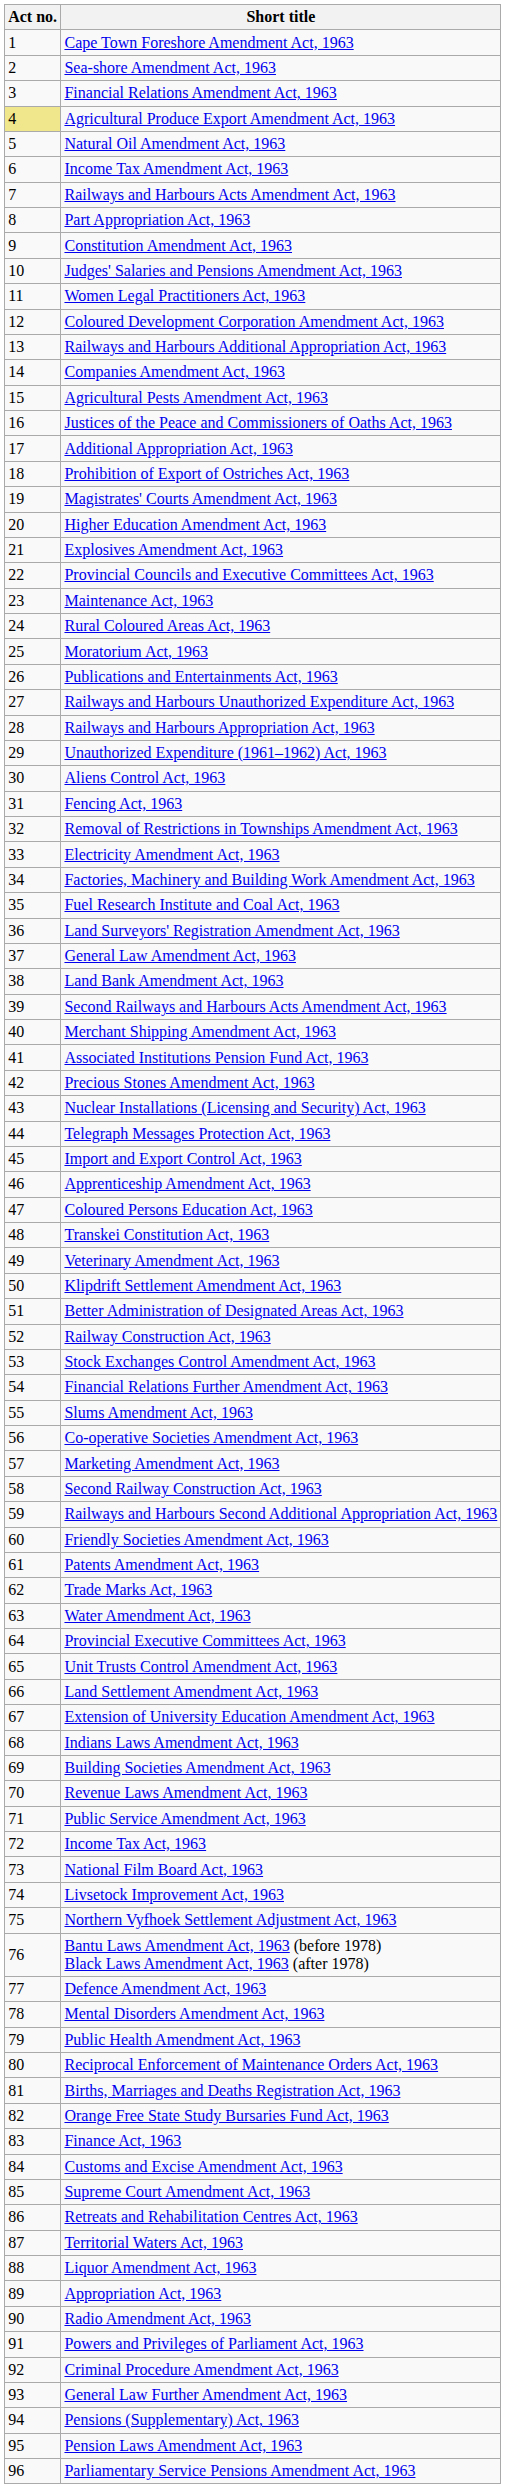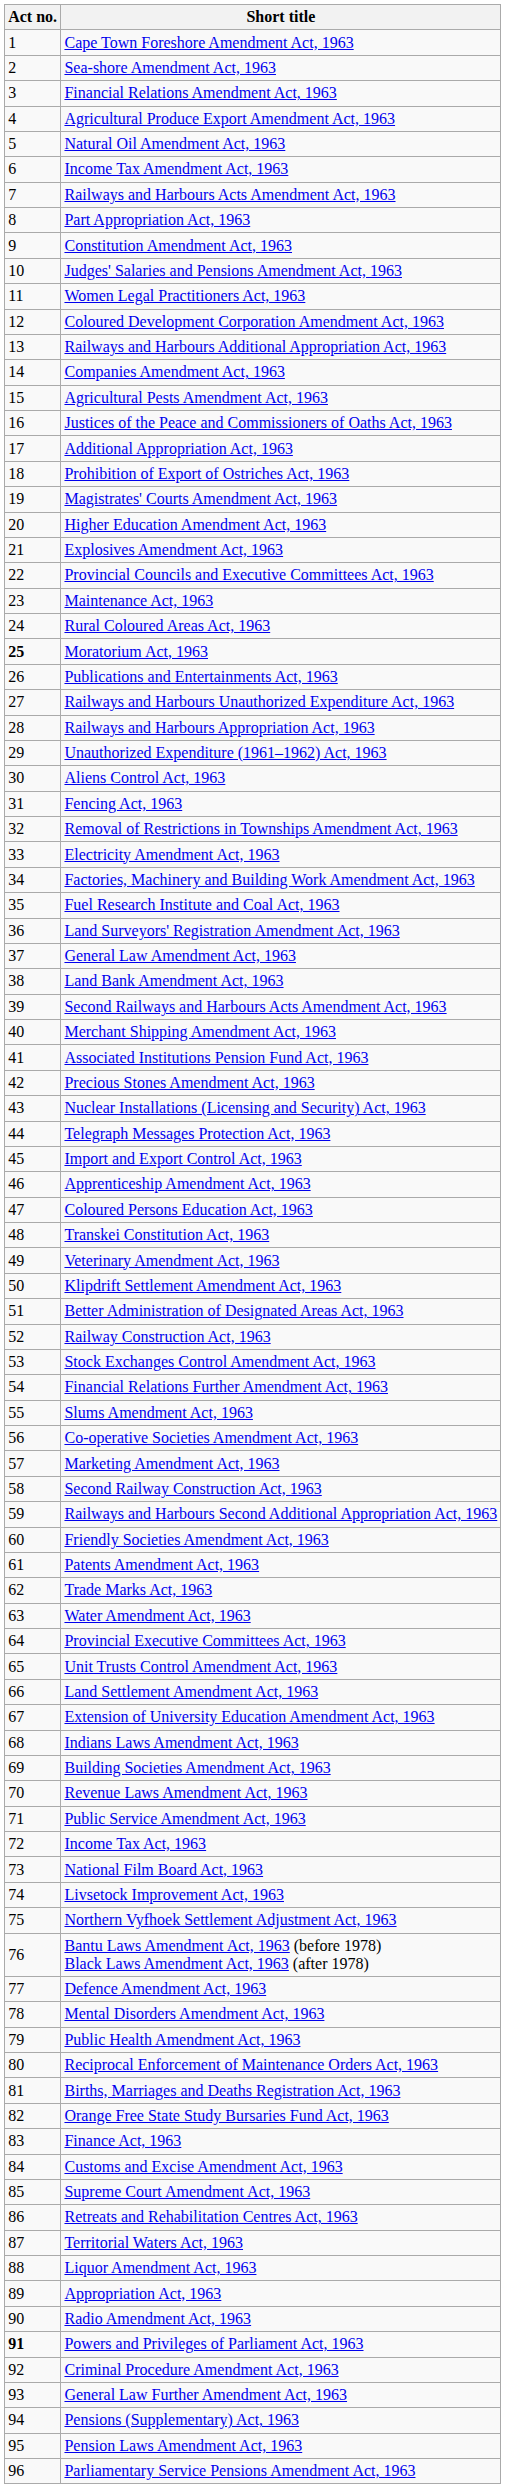(12, 118) khaki background -> (12, 118) no background
(16, 651) normal -> (16, 651) bold
(16, 2344) normal -> (16, 2344) bold
